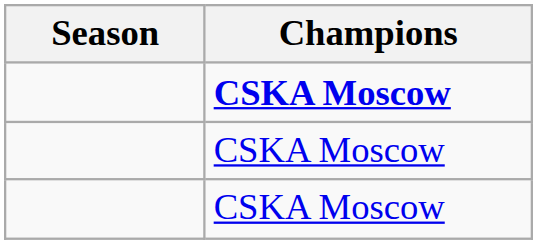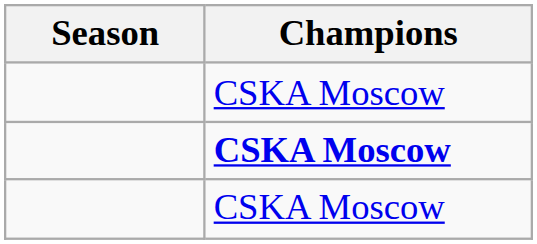(332, 91) bold -> (329, 91) normal
(329, 149) normal -> (332, 149) bold
